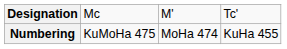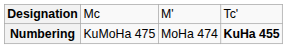(251, 33) normal -> (252, 33) bold
